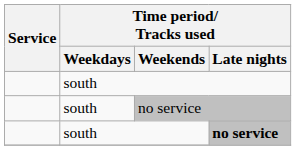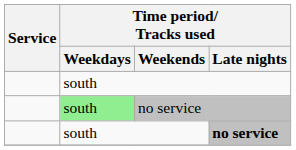(80, 108) no background -> (80, 108) lightgreen background
